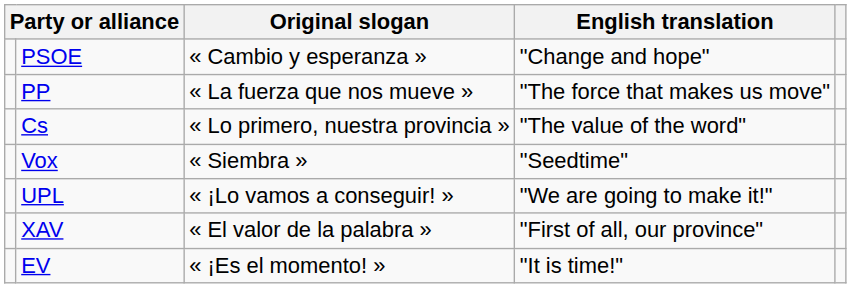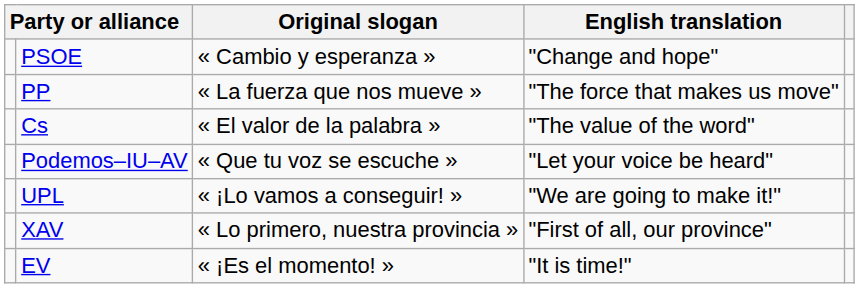(349, 126) « Lo primero, nuestra provincia » -> (319, 126) « El valor de la palabra »
+ row: (104, 160)
- row: (39, 160)
(310, 230) « El valor de la palabra » -> (358, 230) « Lo primero, nuestra provincia »
